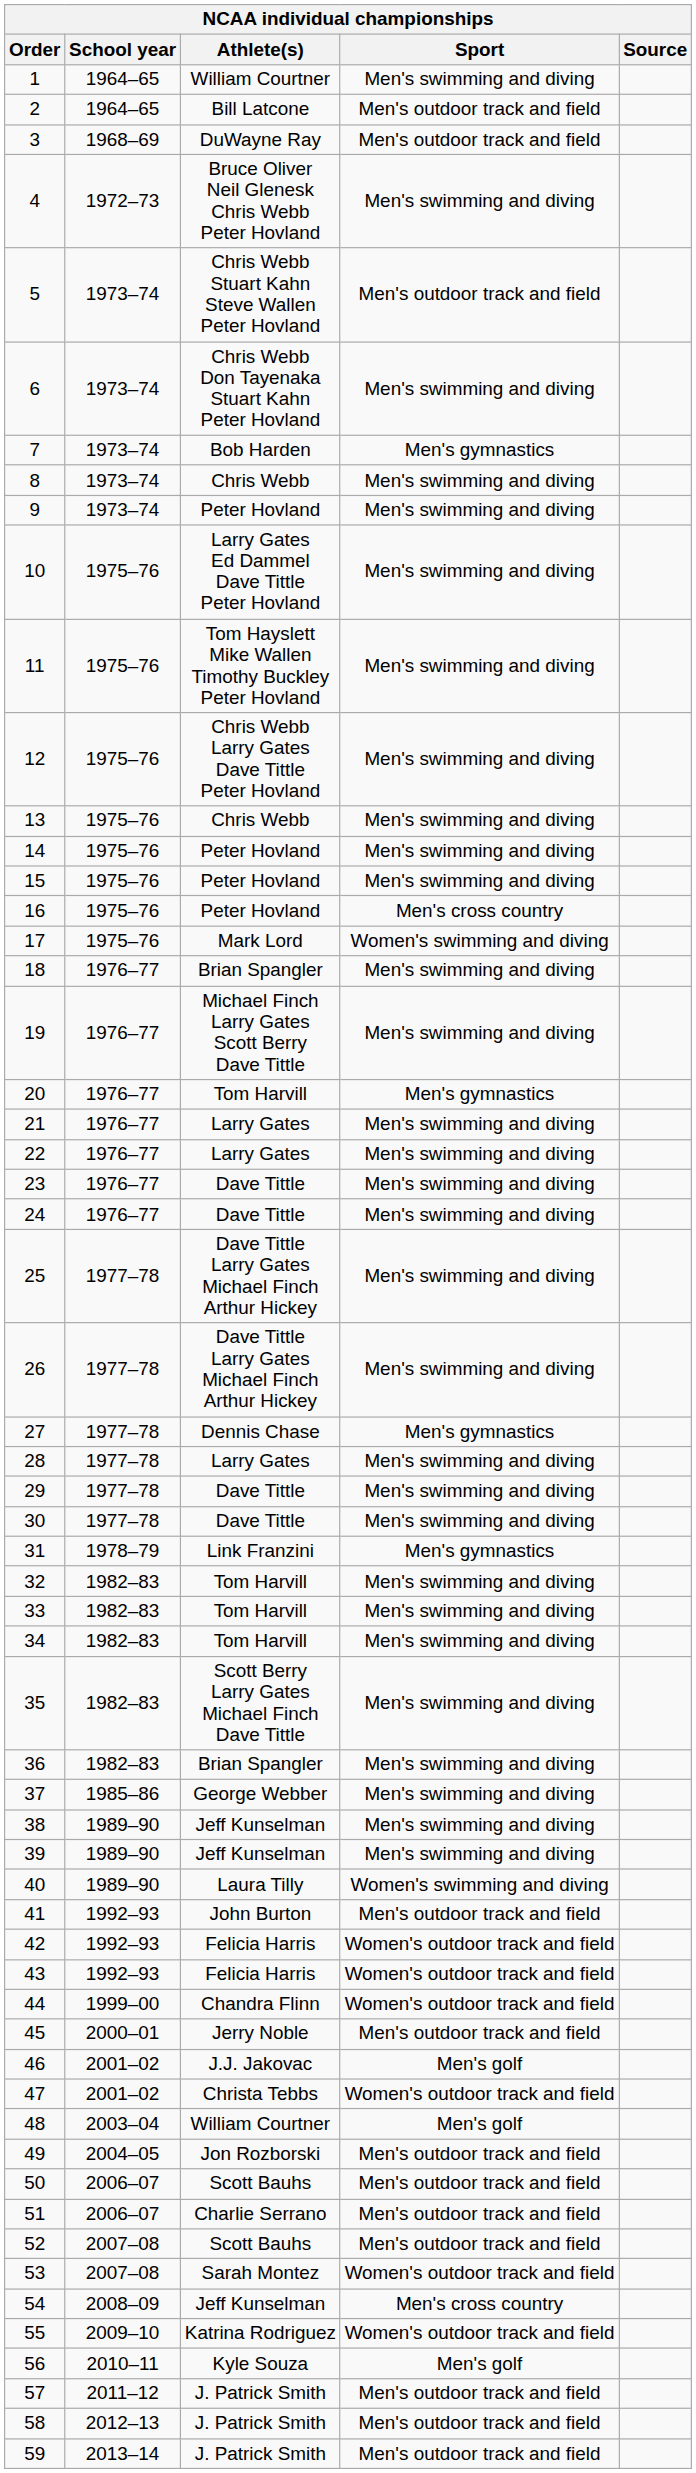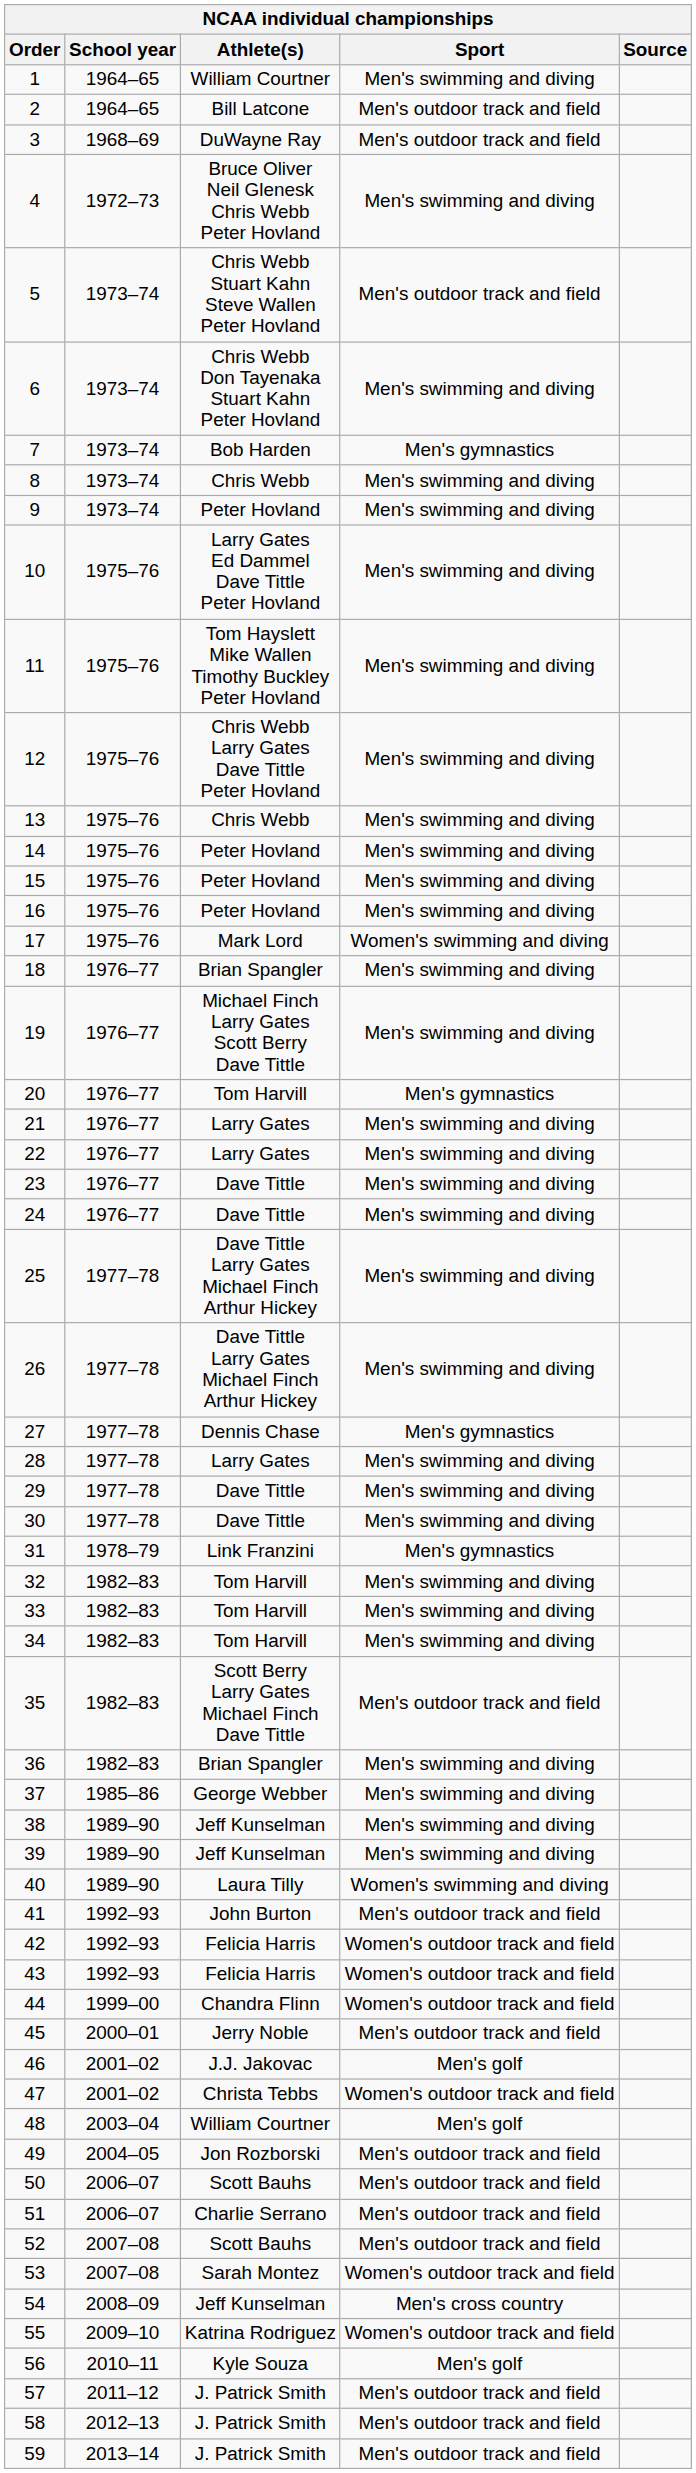(480, 910) Men's cross country -> (480, 910) Men's swimming and diving
(480, 1702) Men's swimming and diving -> (480, 1702) Men's outdoor track and field
